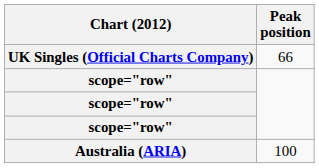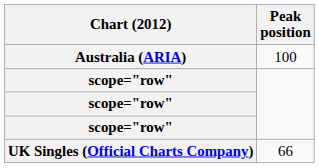rows swapped: (131, 151) <-> (131, 56)
